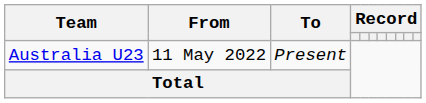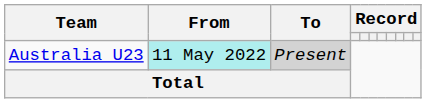(209, 55) no background -> (209, 55) paleturquoise background
(311, 55) no background -> (311, 55) lightgrey background
